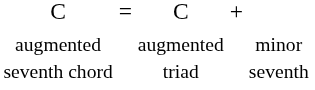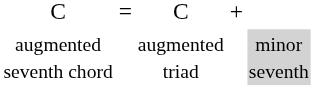(279, 58) no background -> (279, 58) lightgrey background
